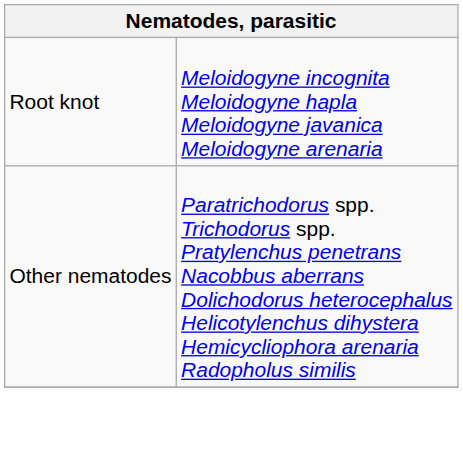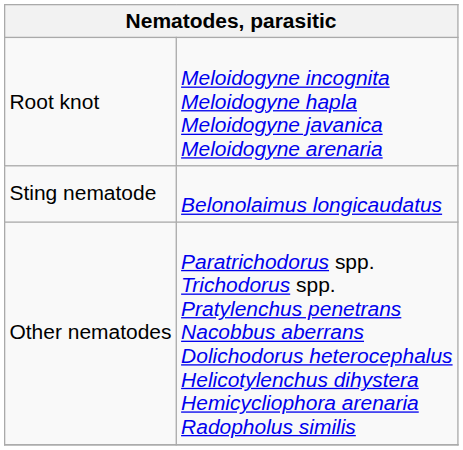+ row: (83, 193)
